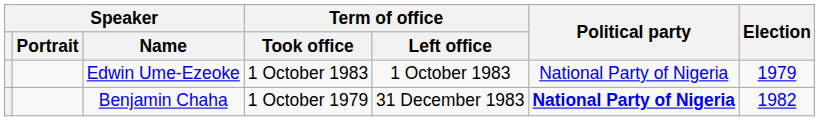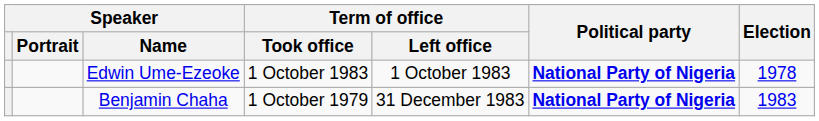(634, 73) normal -> (634, 73) bold
(777, 73) 1979 -> (777, 73) 1978
(777, 101) 1982 -> (777, 101) 1983
